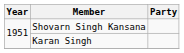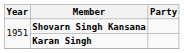(89, 26) normal -> (89, 26) bold
(62, 41) normal -> (62, 41) bold
